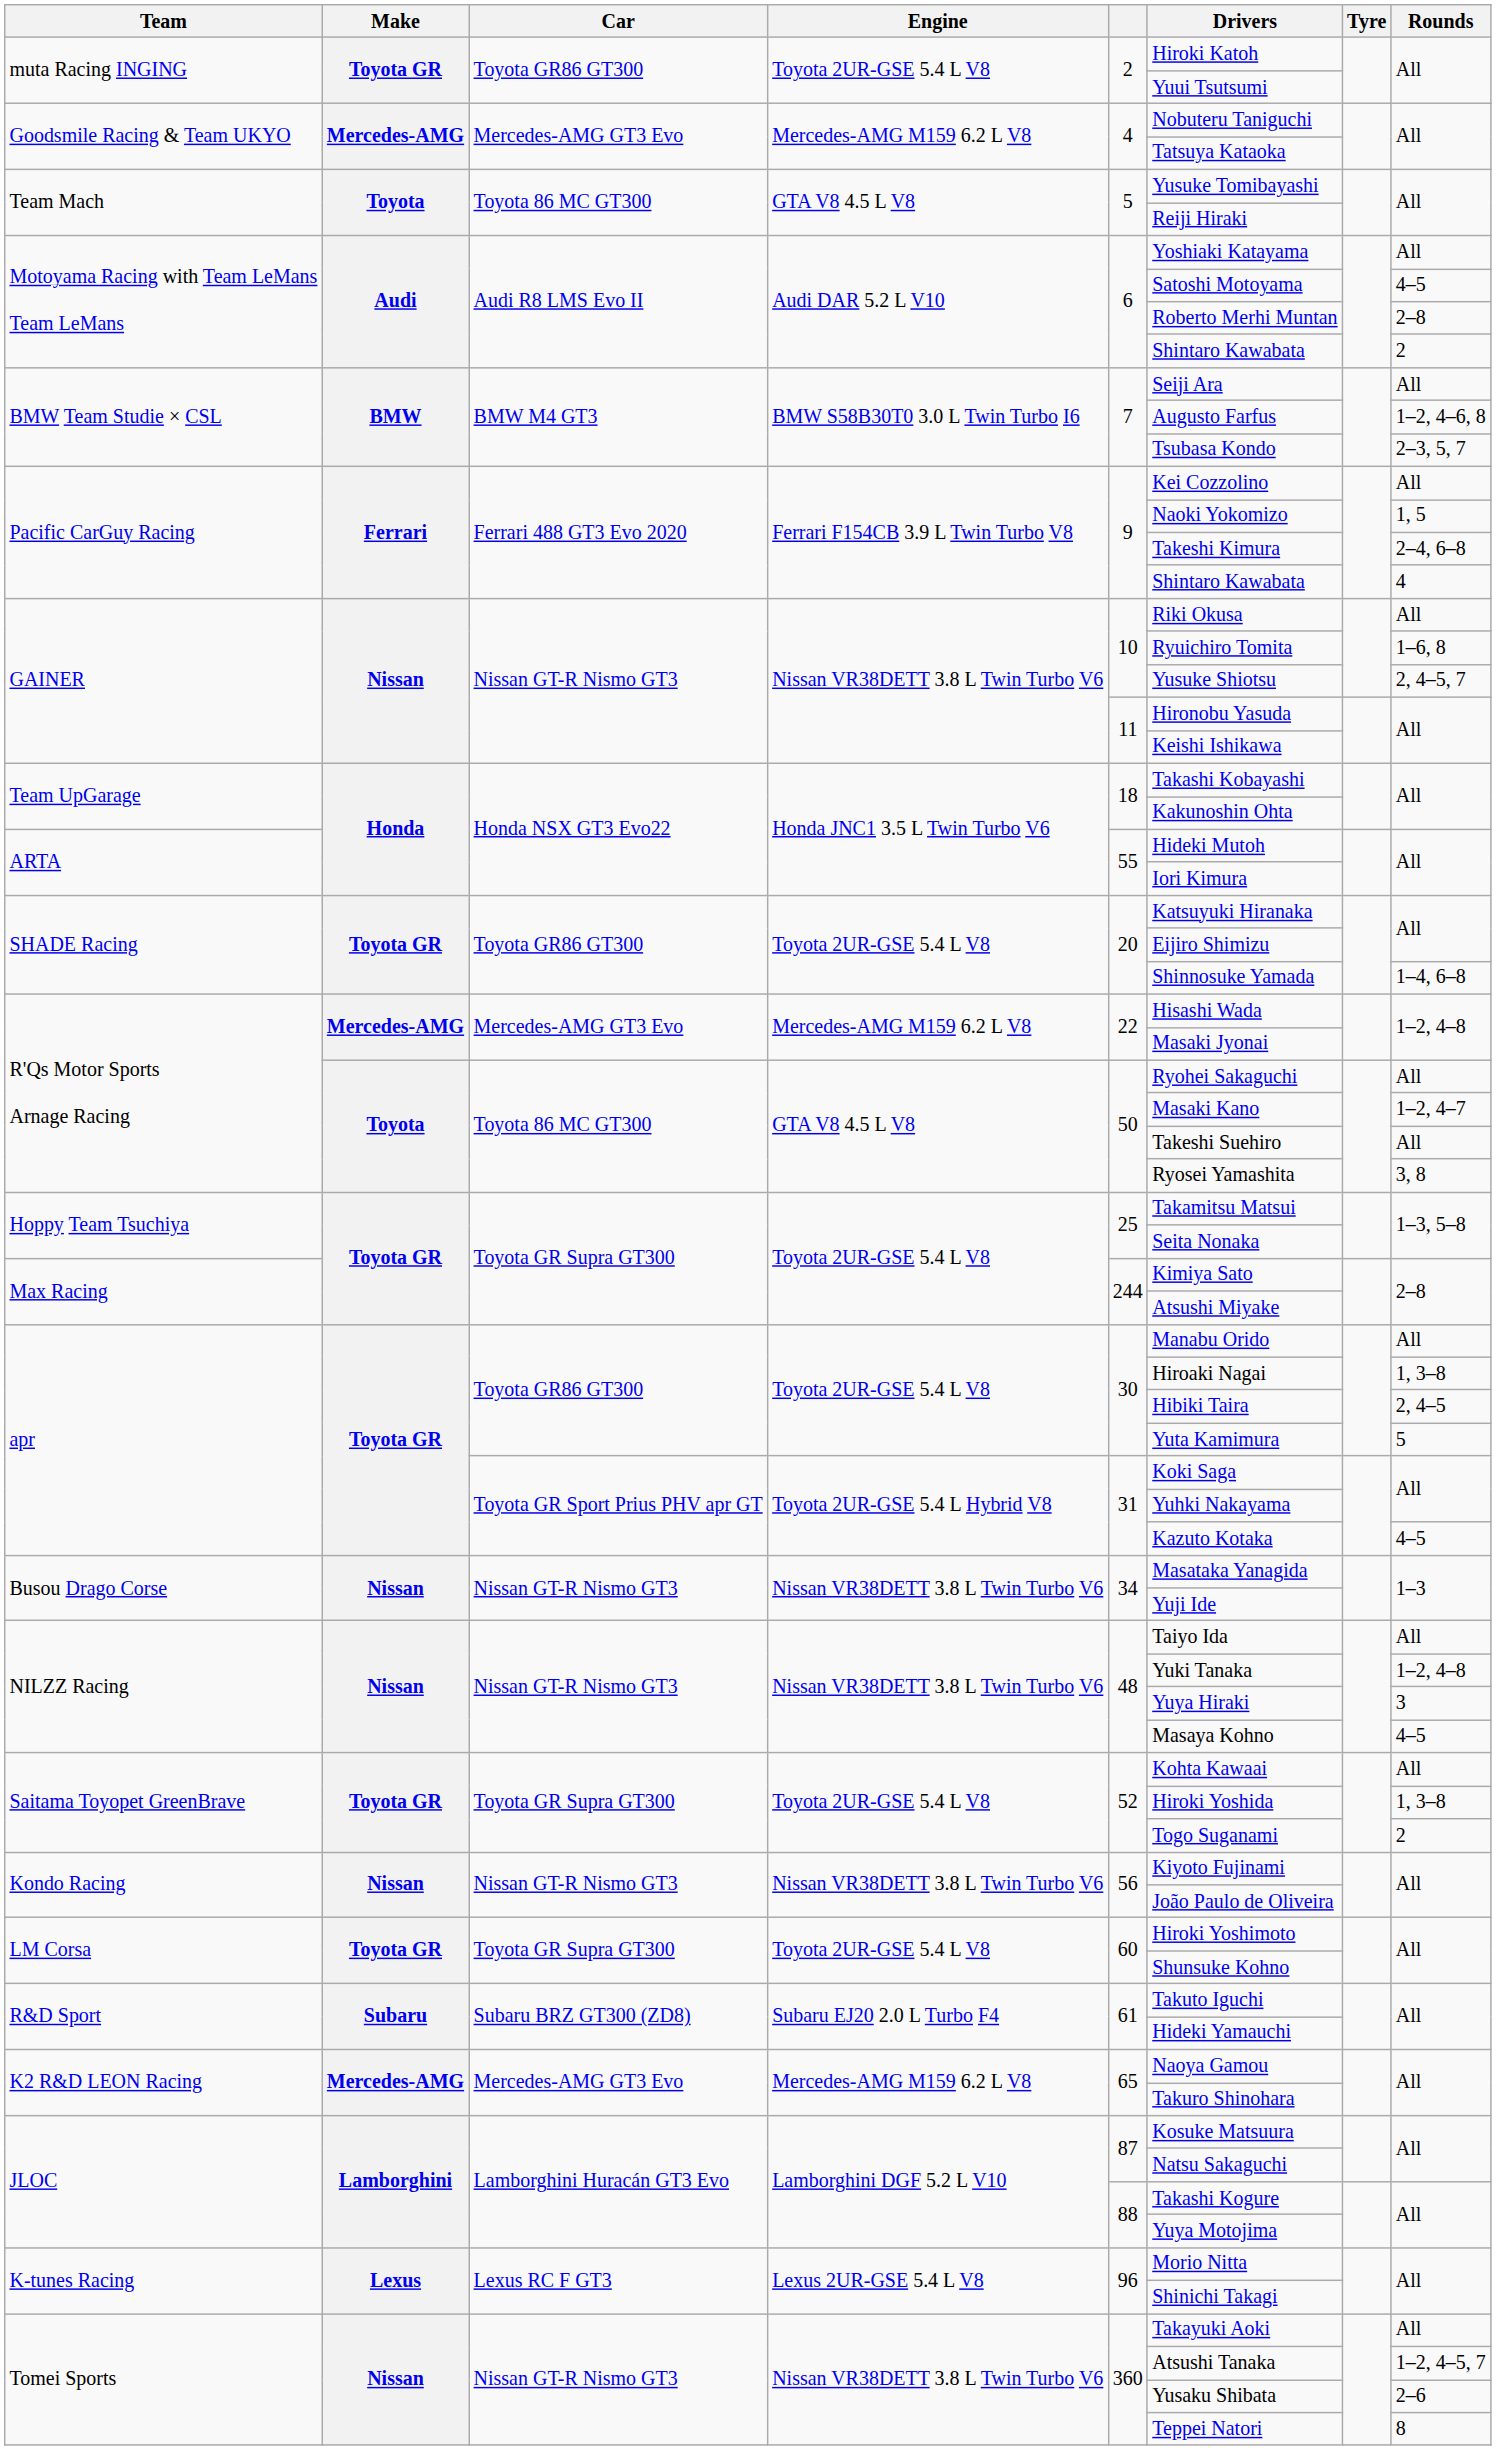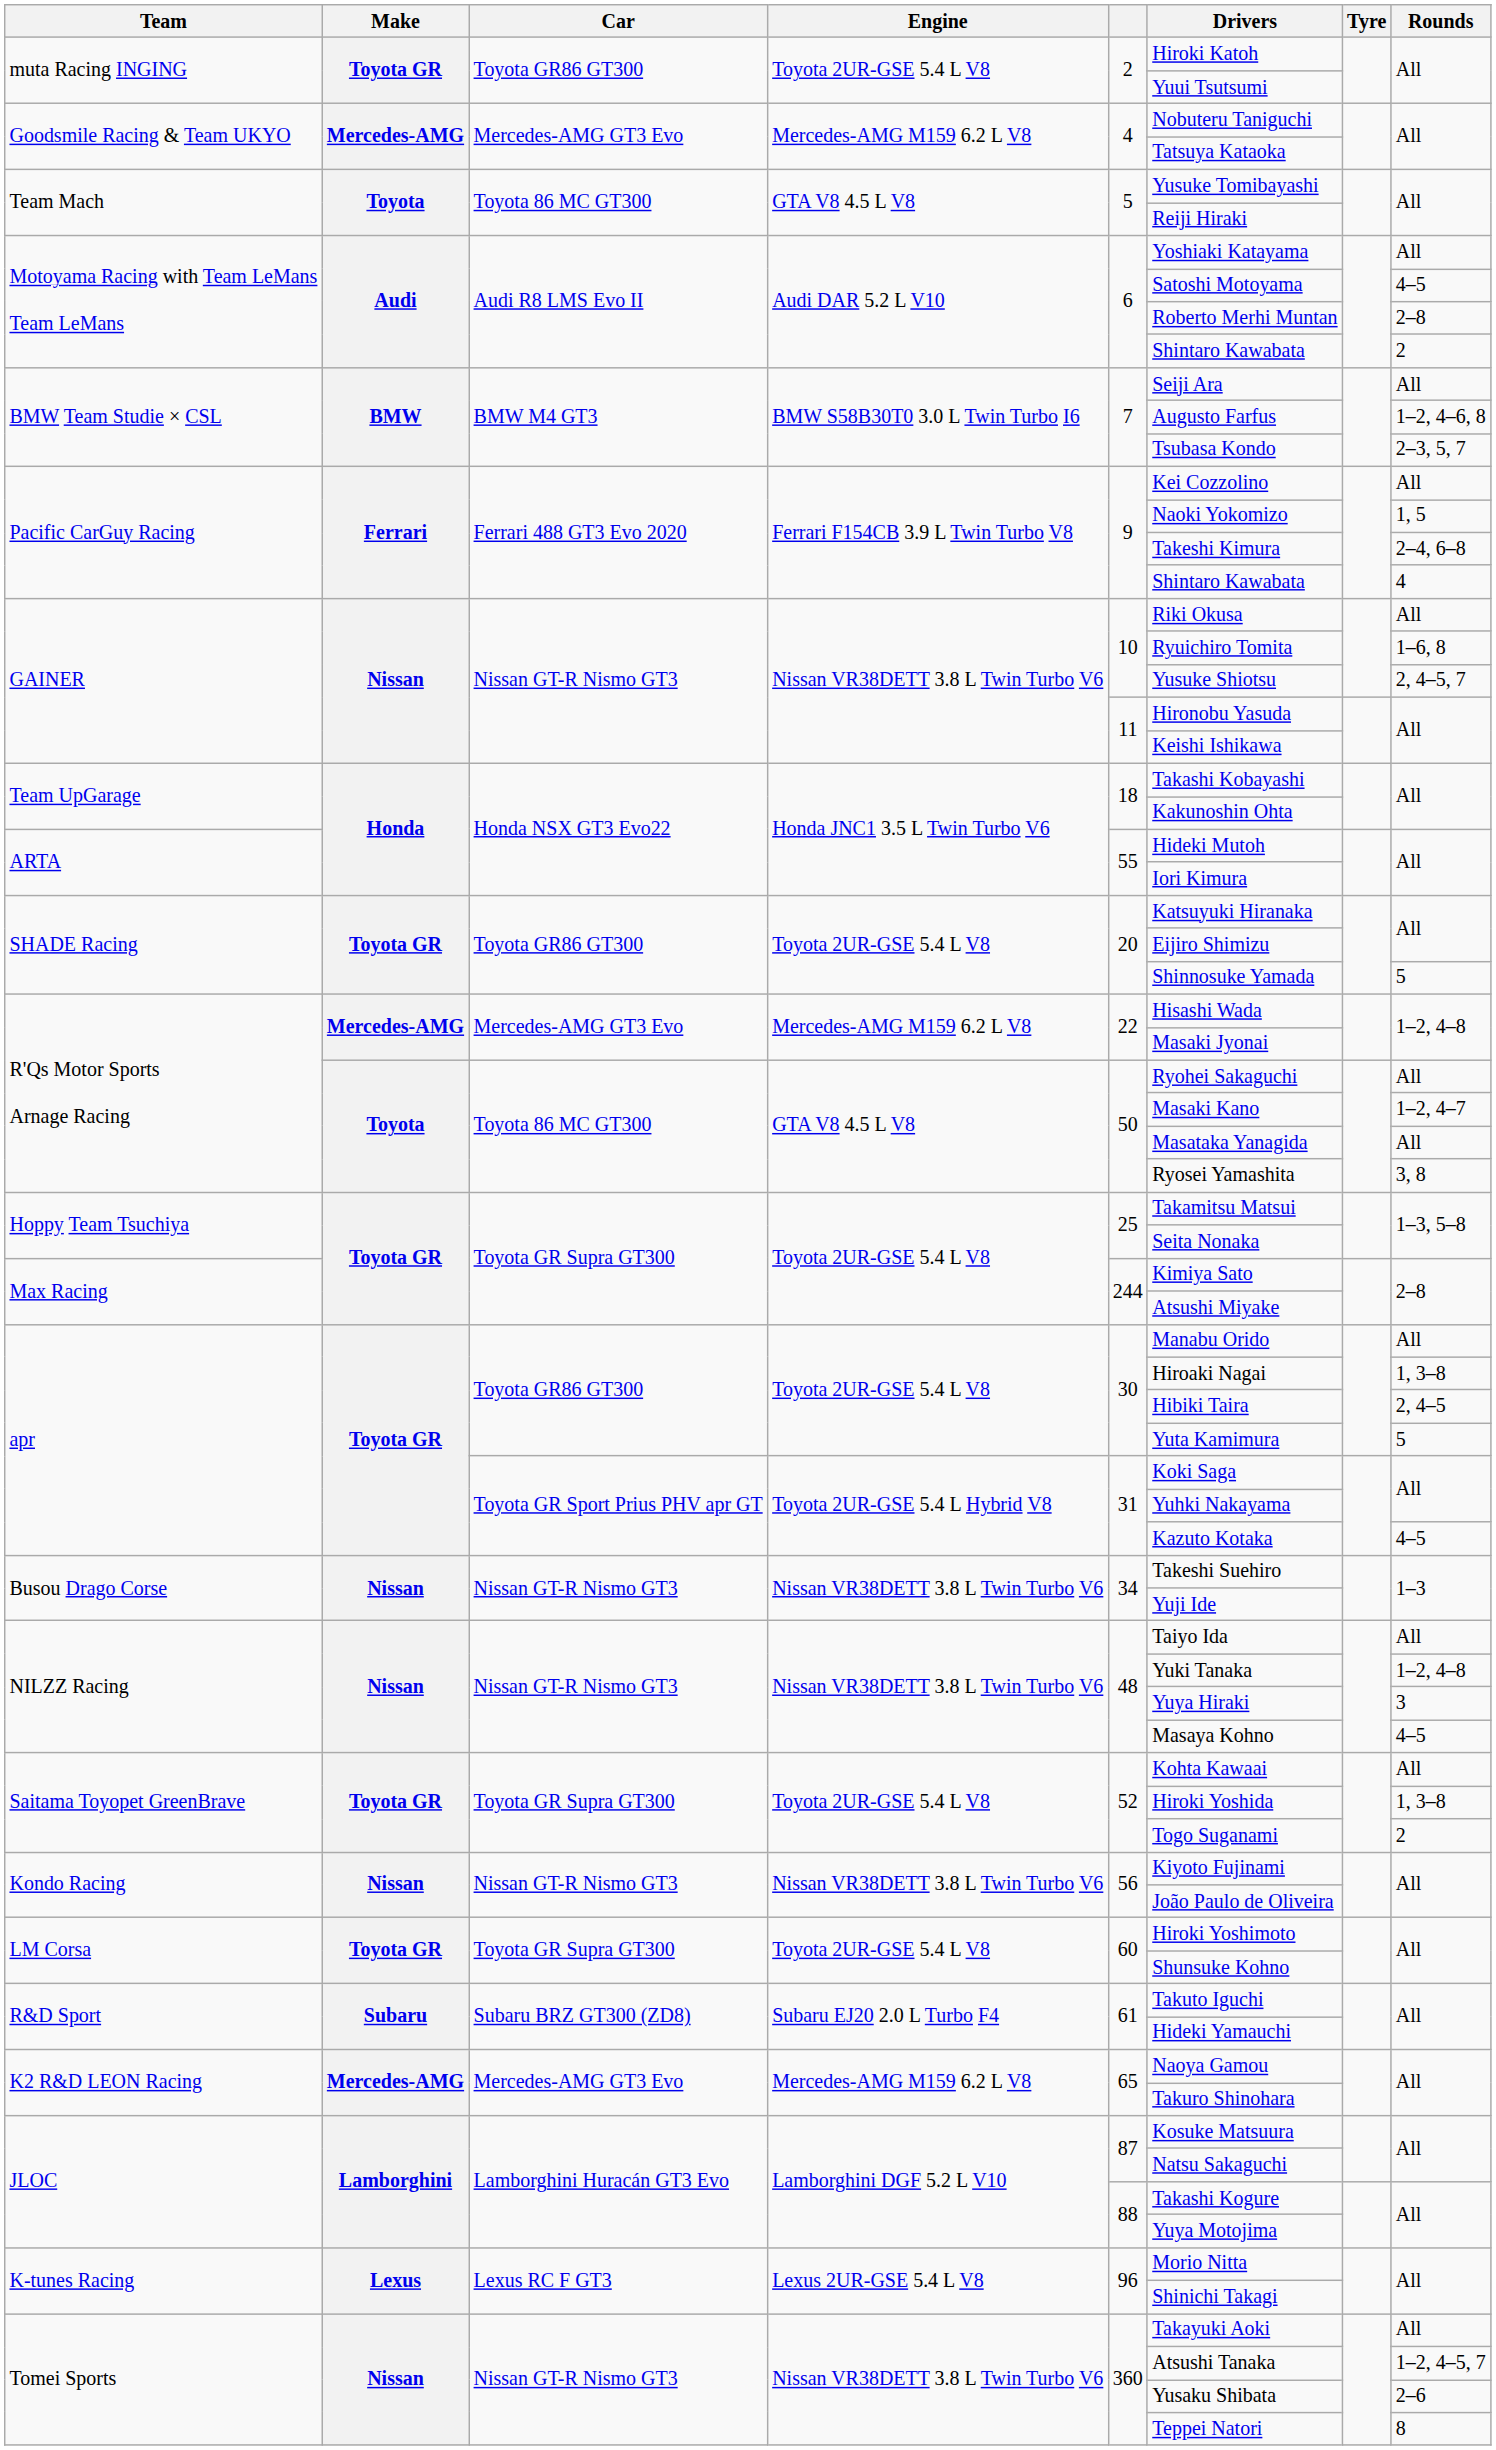(1431, 977) 1–4, 6–8 -> (1401, 977) 5
(1217, 1142) Takeshi Suehiro -> (1230, 1142) Masataka Yanagida
(1230, 1570) Masataka Yanagida -> (1217, 1570) Takeshi Suehiro
